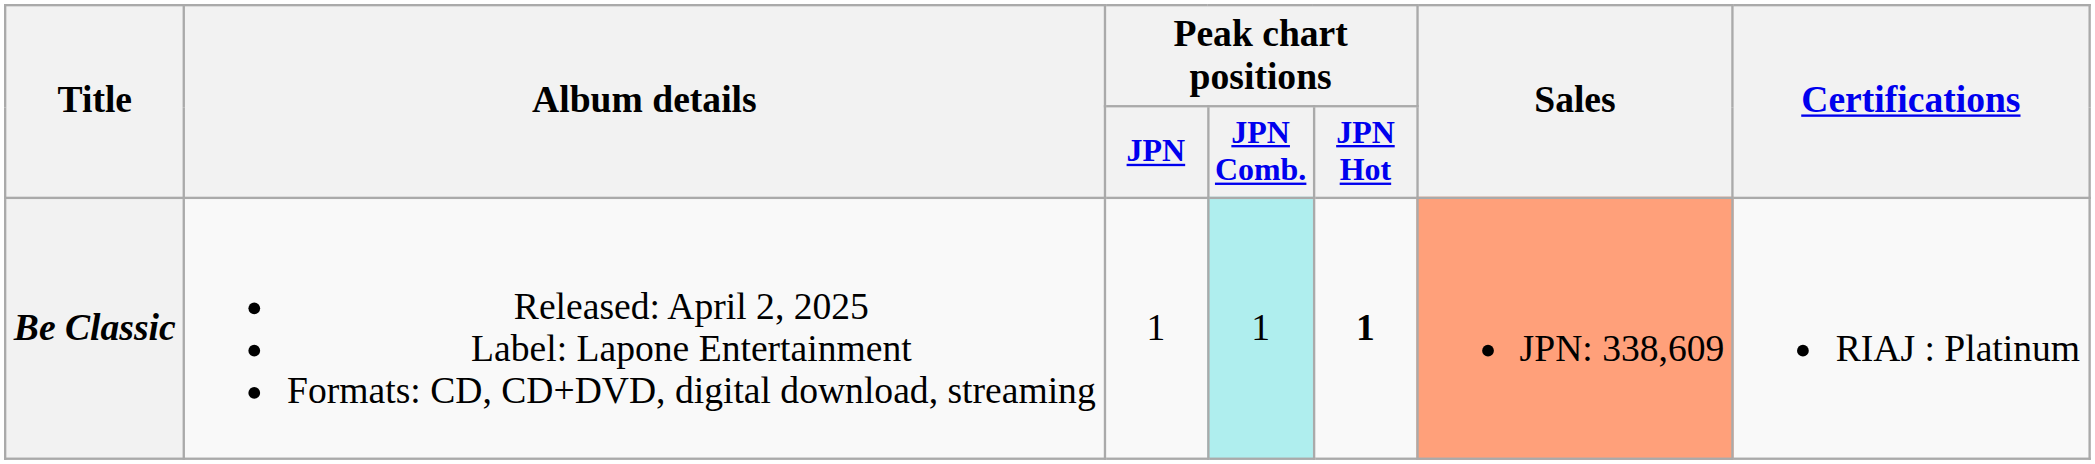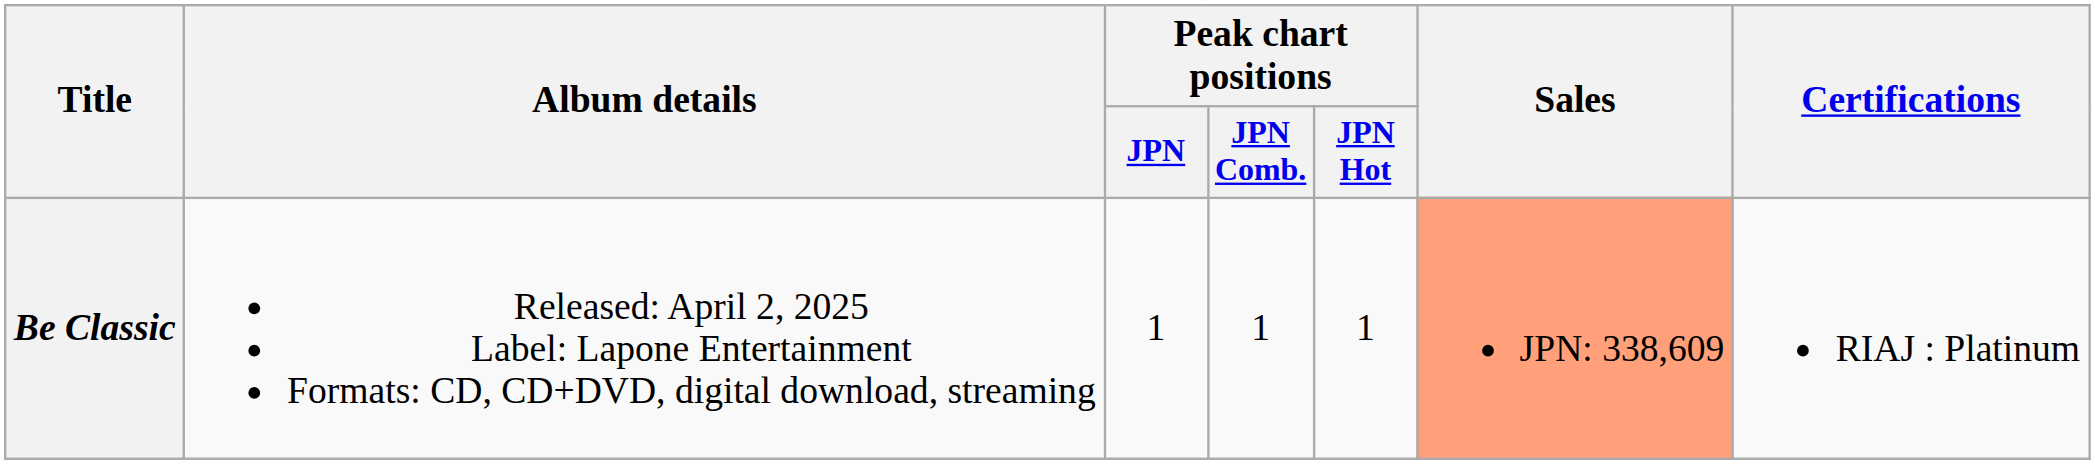(1261, 327) paleturquoise background -> (1261, 327) no background
(1365, 327) bold -> (1365, 327) normal
